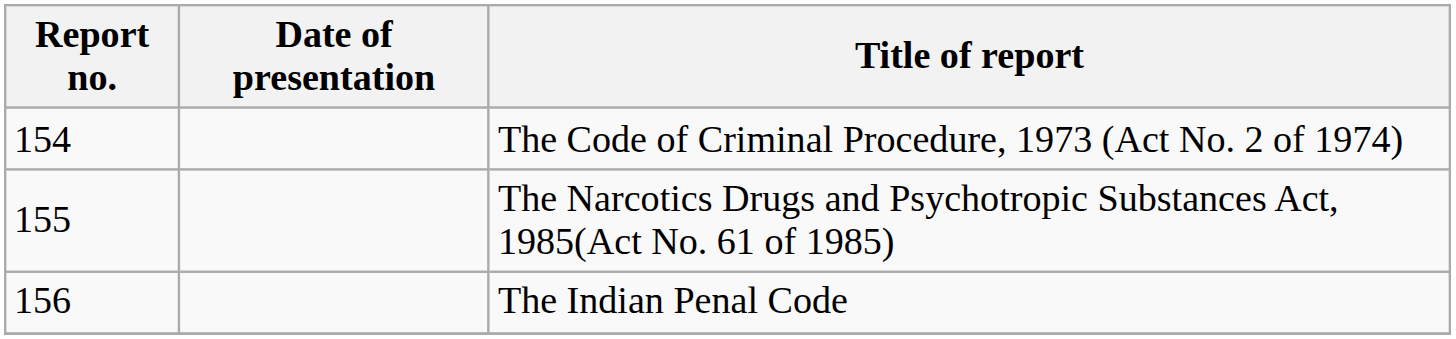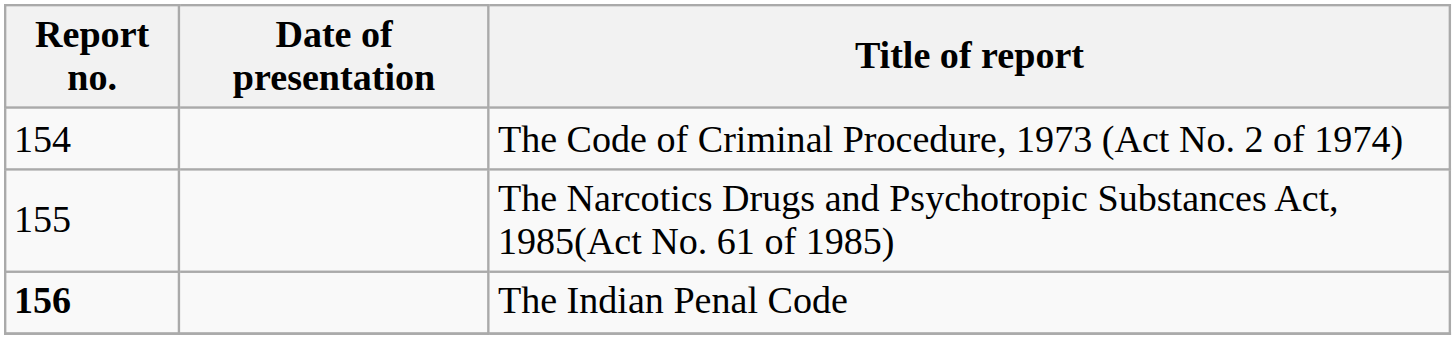(43, 301) normal -> (43, 301) bold
